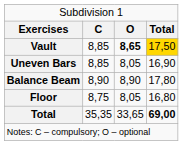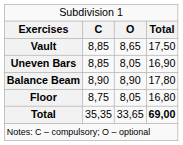(130, 47) bold -> (130, 47) normal
(162, 47) gold background -> (162, 47) no background
